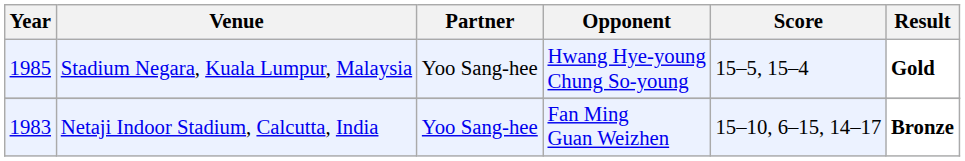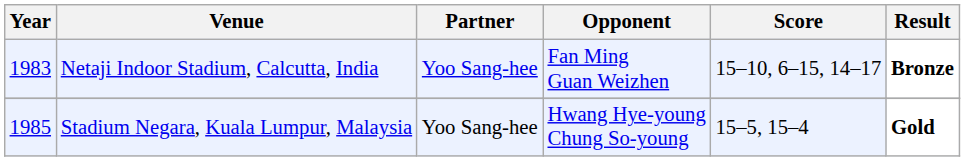rows swapped: (220, 127) <-> (236, 68)
